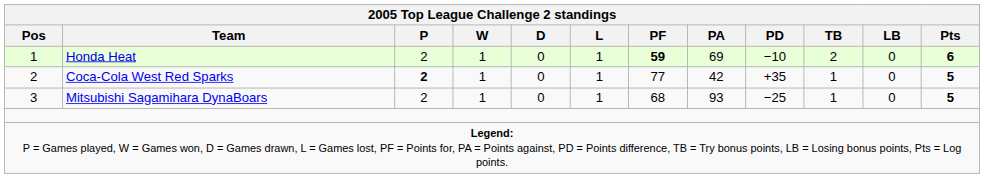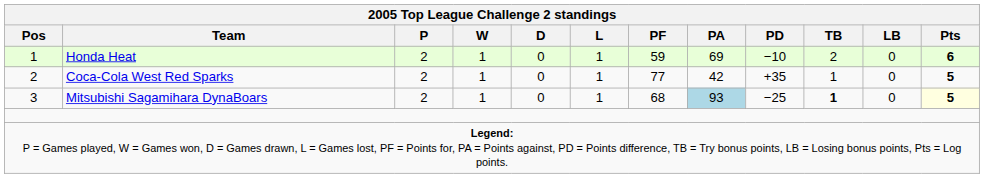(658, 56) bold -> (658, 56) normal
(424, 77) bold -> (424, 77) normal
(716, 98) no background -> (716, 98) lightblue background
(833, 98) normal -> (833, 98) bold
(950, 98) no background -> (950, 98) lightyellow background
